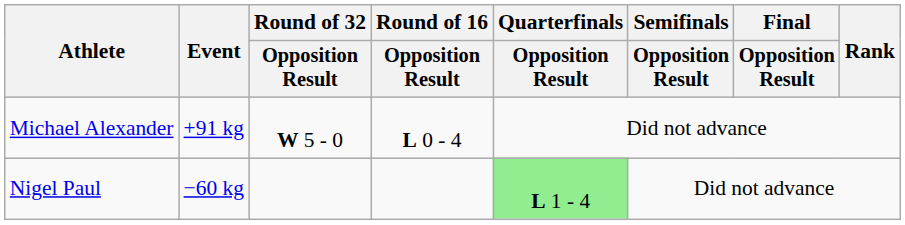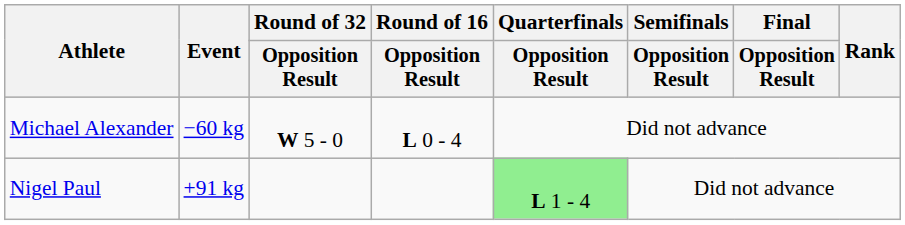(214, 127) +91 kg -> (214, 127) −60 kg
(214, 188) −60 kg -> (214, 188) +91 kg
